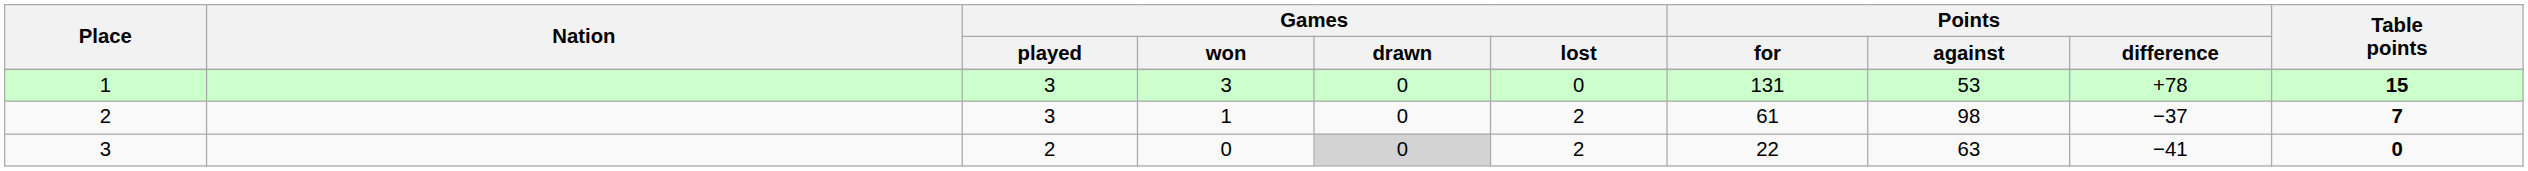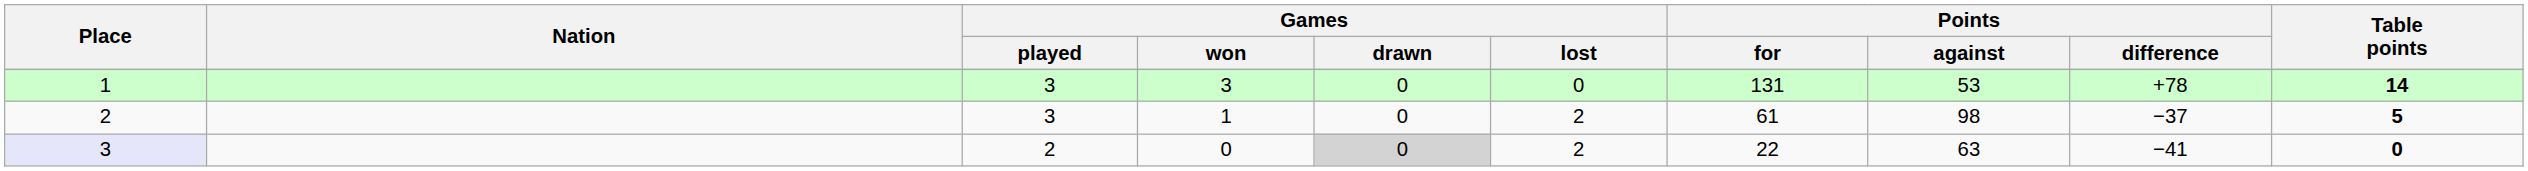(2397, 85) 15 -> (2397, 85) 14
(2397, 117) 7 -> (2397, 117) 5
(105, 149) no background -> (105, 149) lavender background
